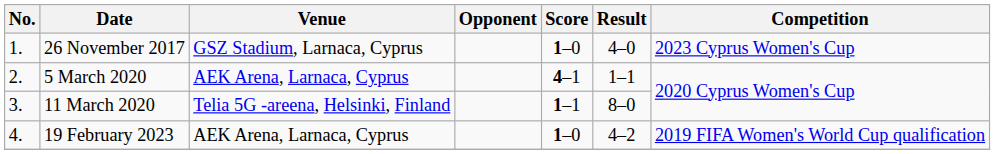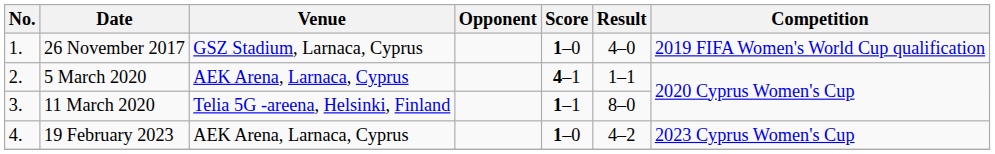(755, 47) 2023 Cyprus Women's Cup -> (820, 47) 2019 FIFA Women's World Cup qualification
(820, 134) 2019 FIFA Women's World Cup qualification -> (755, 134) 2023 Cyprus Women's Cup
